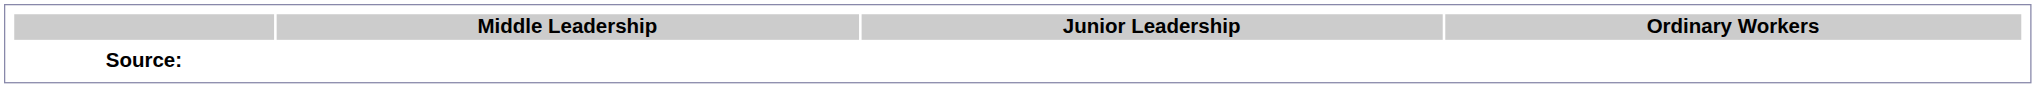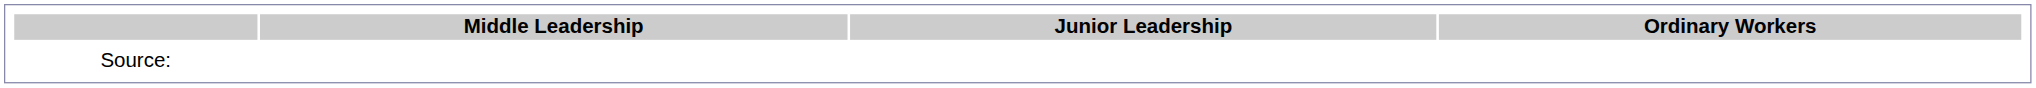(144, 60) bold -> (136, 60) normal
